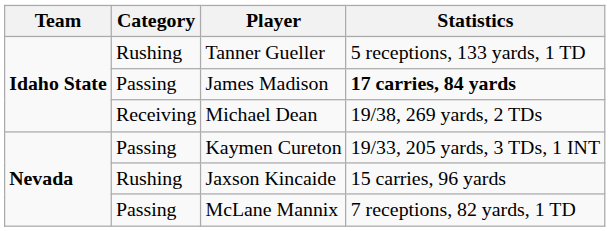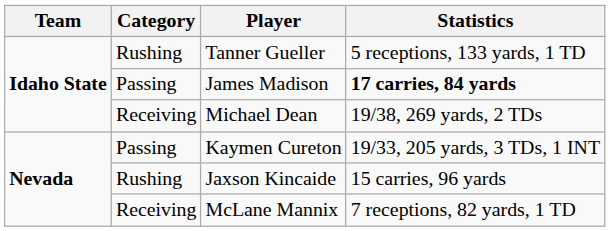(146, 209) Passing -> (156, 209) Receiving
